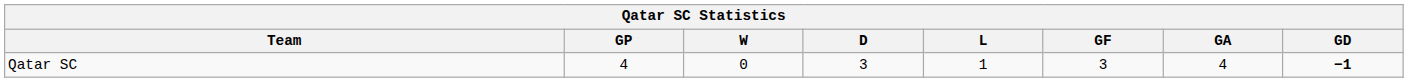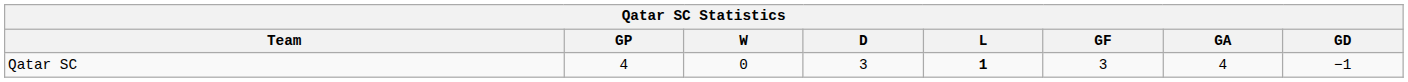(983, 65) normal -> (983, 65) bold
(1343, 65) bold -> (1343, 65) normal
